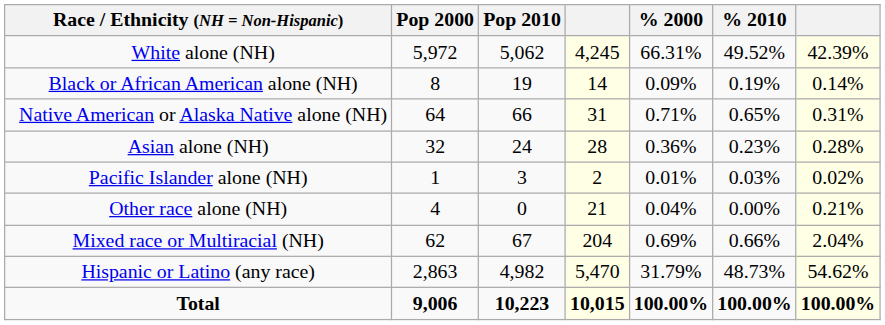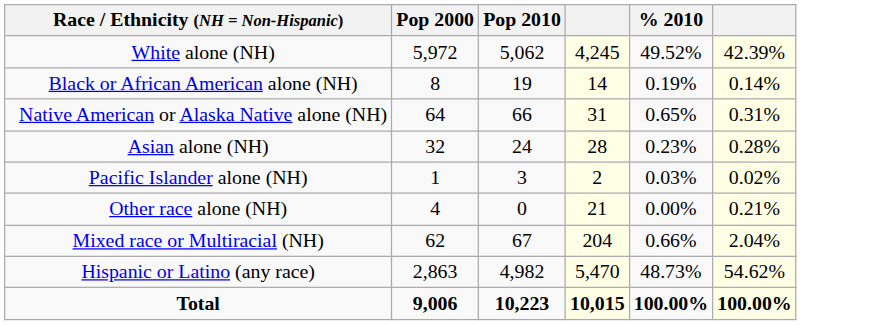- column: (671, 20)
